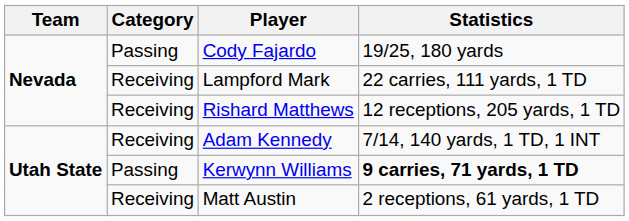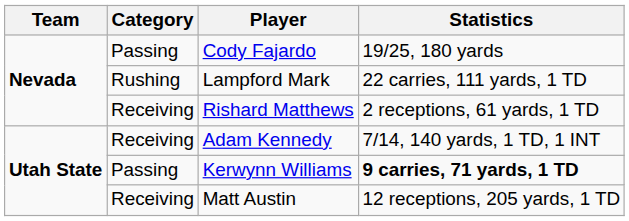(152, 80) Receiving -> (146, 80) Rushing
(491, 110) 12 receptions, 205 yards, 1 TD -> (481, 110) 2 receptions, 61 yards, 1 TD
(481, 200) 2 receptions, 61 yards, 1 TD -> (491, 200) 12 receptions, 205 yards, 1 TD
